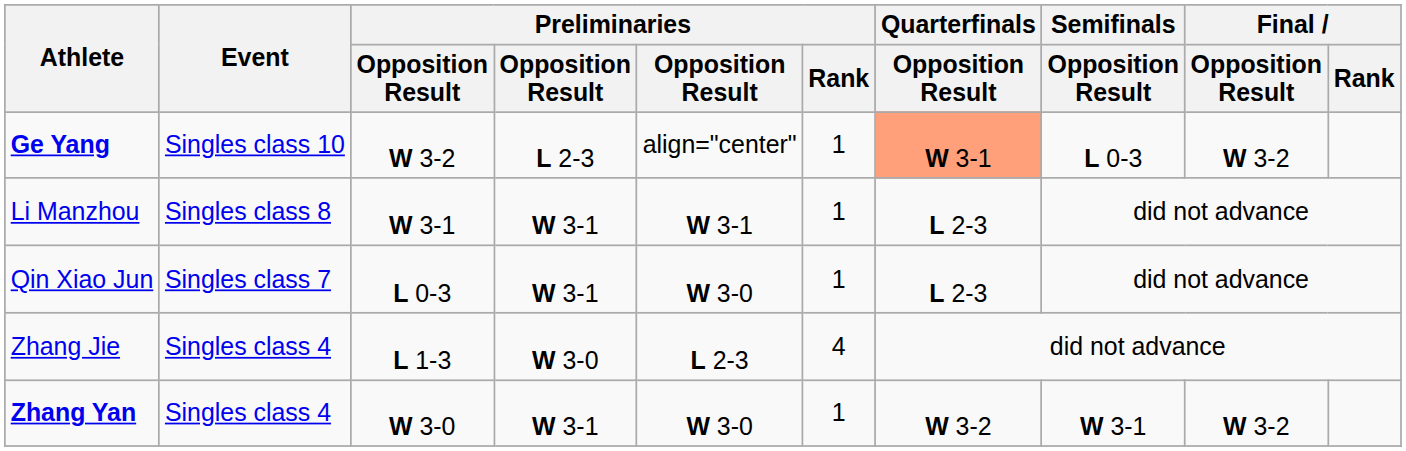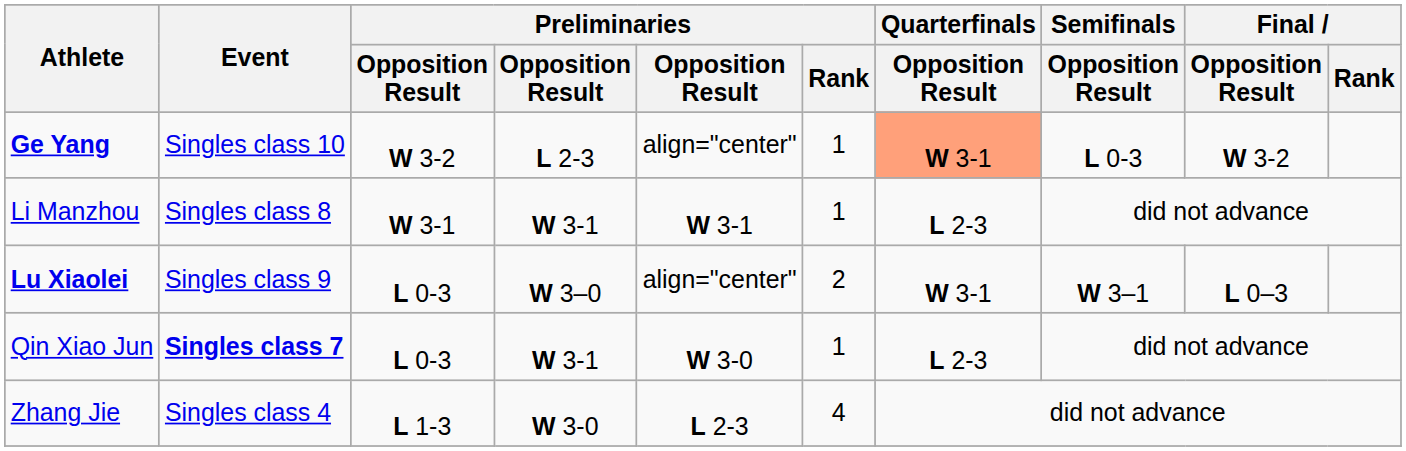+ row: (70, 279)
(248, 279) normal -> (254, 346) bold
- row: (73, 413)
